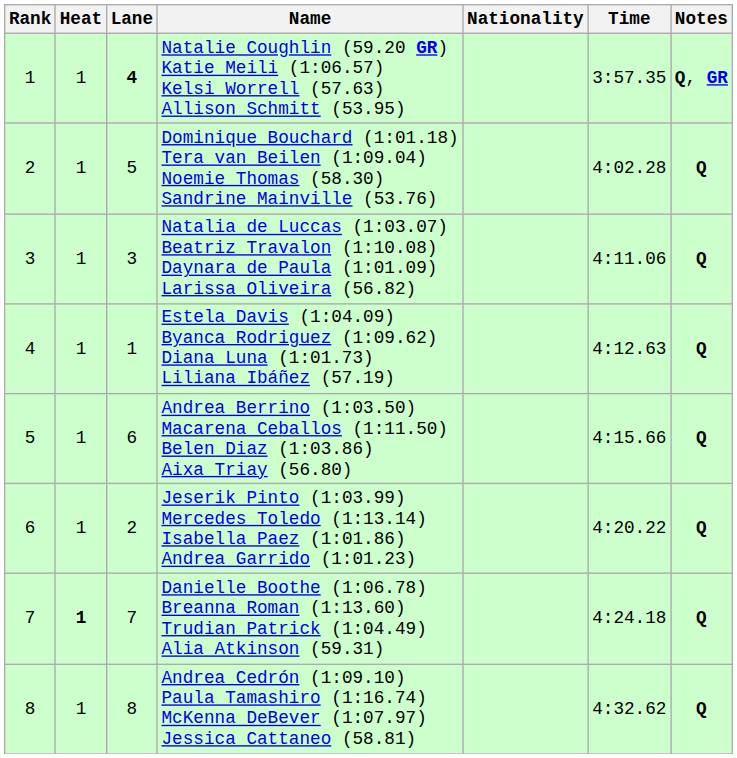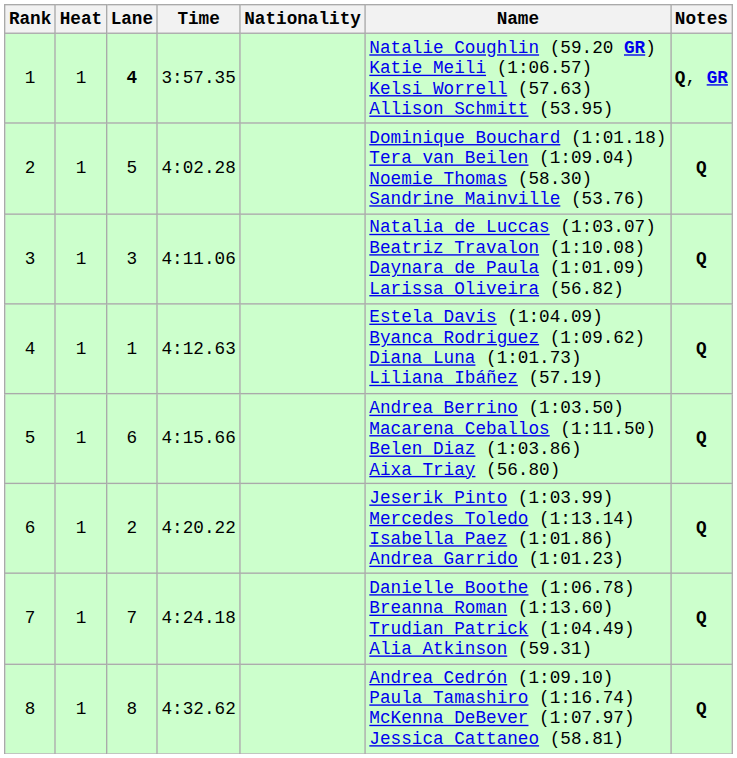columns swapped: (310, 19) <-> (629, 19)
(81, 619) bold -> (81, 619) normal
